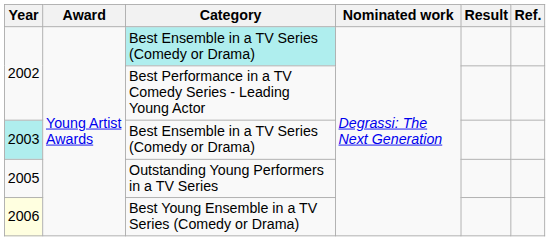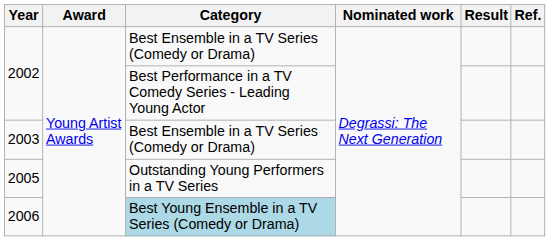(224, 46) paleturquoise background -> (224, 46) no background
(24, 139) paleturquoise background -> (24, 139) no background
(24, 216) lightyellow background -> (24, 216) no background
(223, 216) no background -> (223, 216) lightblue background
